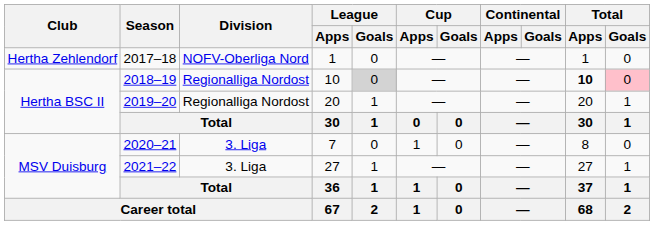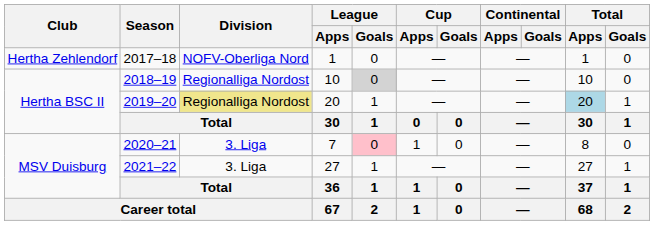(585, 79) bold -> (585, 79) normal
(627, 79) pink background -> (627, 79) no background
(246, 101) no background -> (246, 101) khaki background
(585, 101) no background -> (585, 101) lightblue background
(374, 144) no background -> (374, 144) pink background
